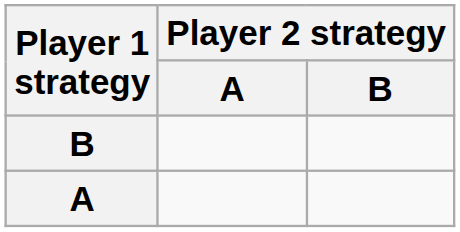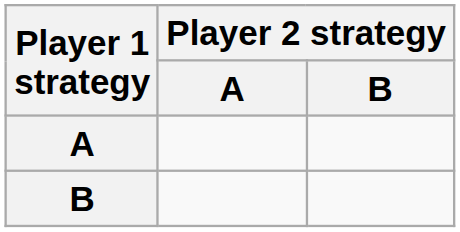(82, 144) B -> (82, 144) A
(82, 199) A -> (82, 199) B
